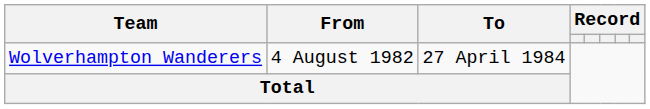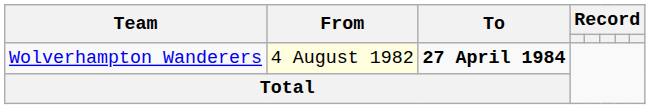(342, 58) no background -> (342, 58) lightyellow background
(494, 58) normal -> (494, 58) bold
